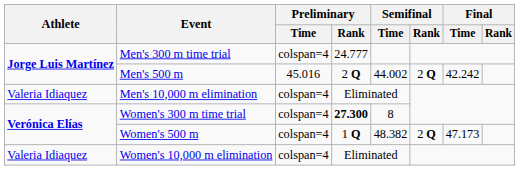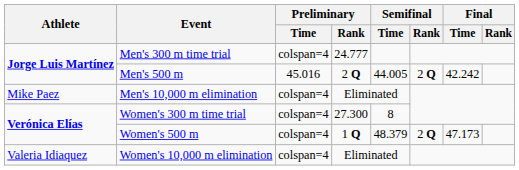(391, 74) 44.002 -> (391, 74) 44.005
(47, 94) Valeria Idiaquez -> (33, 94) Mike Paez
(351, 114) bold -> (351, 114) normal
(391, 135) 48.382 -> (391, 135) 48.379
